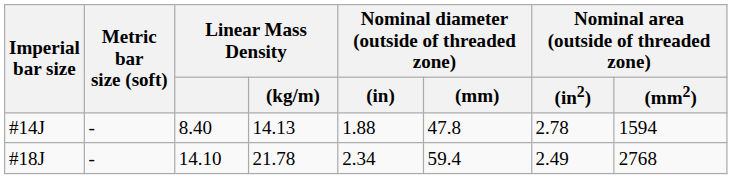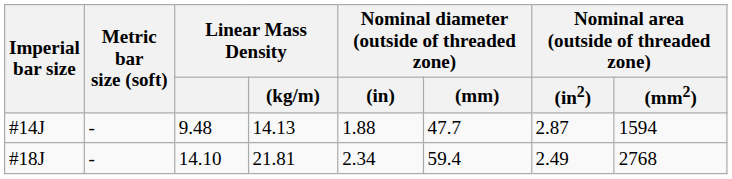(195, 127) 8.40 -> (195, 127) 9.48
(444, 127) 47.8 -> (444, 127) 47.7
(552, 127) 2.78 -> (552, 127) 2.87
(274, 158) 21.78 -> (274, 158) 21.81
